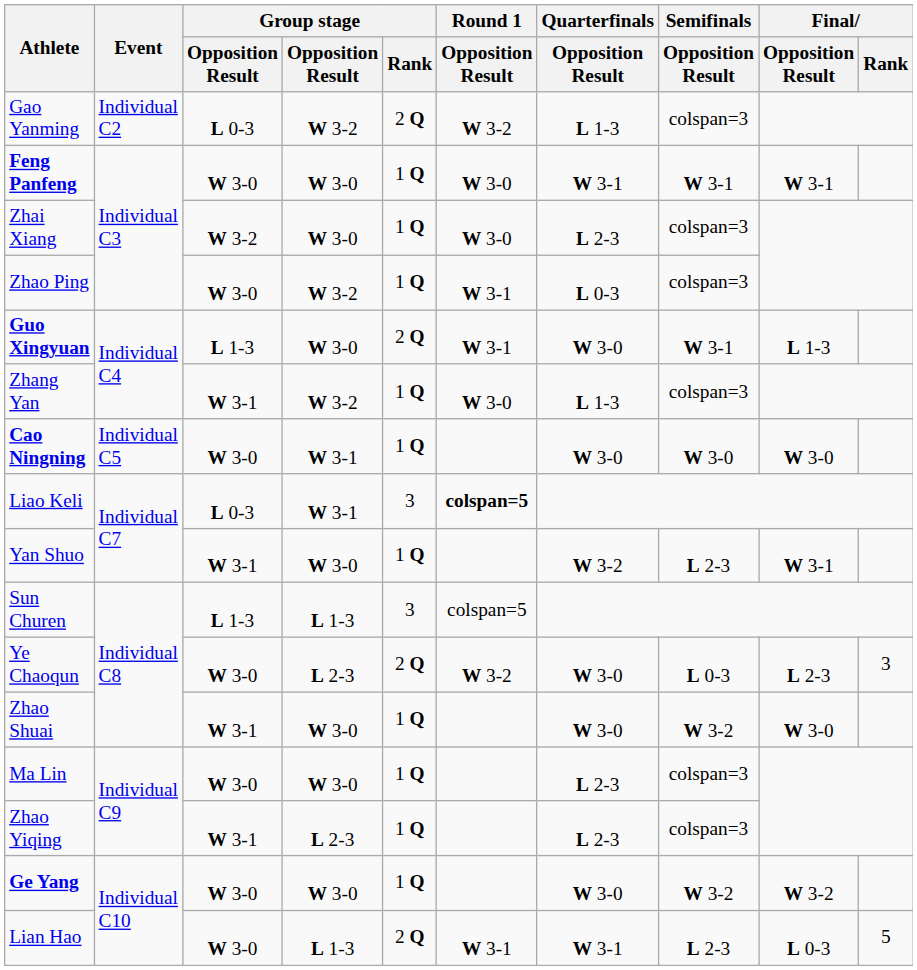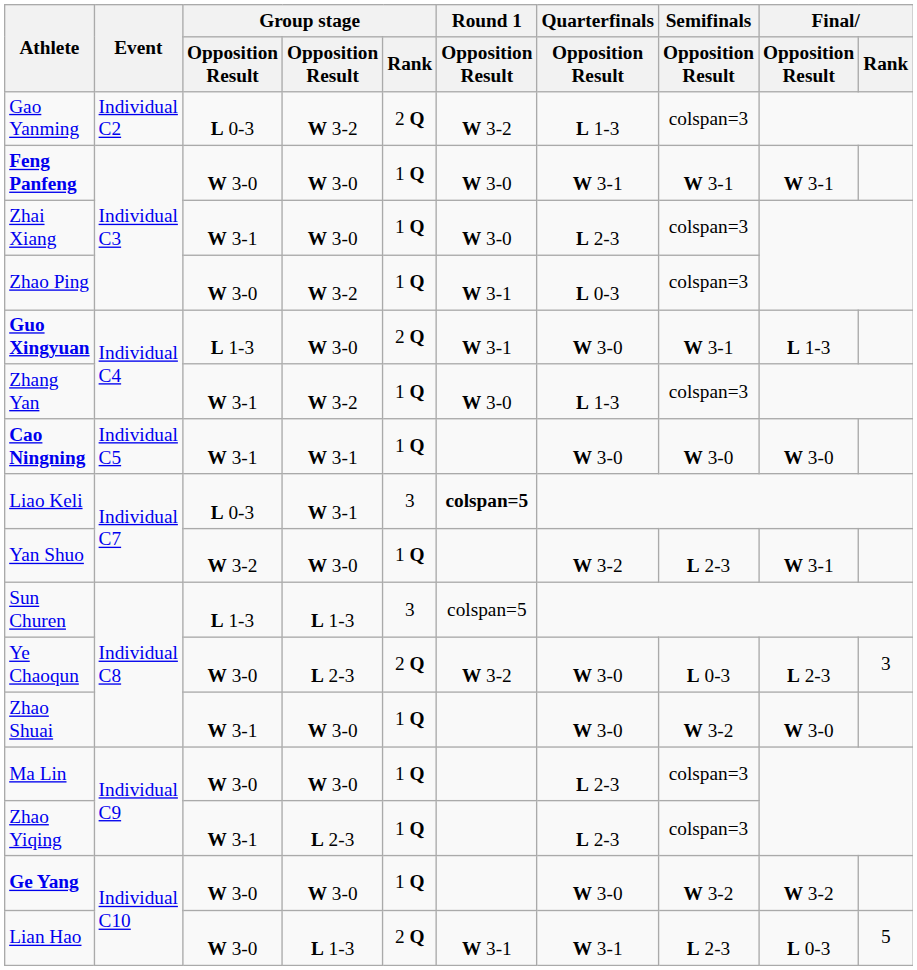(232, 239) W 3-2 -> (232, 239) W 3-1
(232, 457) W 3-0 -> (232, 457) W 3-1
(232, 566) W 3-1 -> (232, 566) W 3-2
